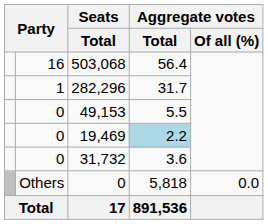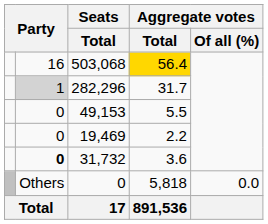(172, 64) no background -> (172, 64) gold background
(60, 88) no background -> (60, 88) lightgrey background
(177, 136) lightblue background -> (177, 136) no background
(60, 160) normal -> (60, 160) bold
